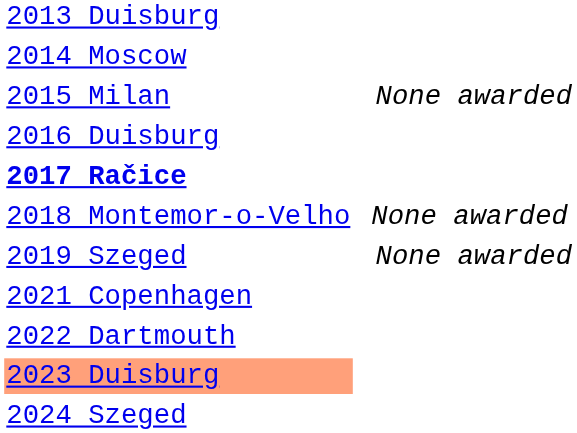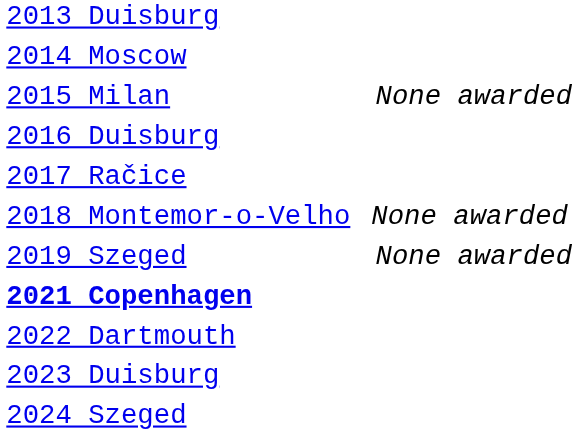(96, 177) bold -> (96, 177) normal
(129, 296) normal -> (129, 296) bold
(113, 376) lightsalmon background -> (113, 376) no background
